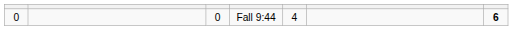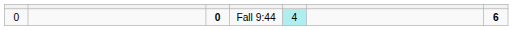(218, 17) normal -> (218, 17) bold
(294, 17) no background -> (294, 17) paleturquoise background
